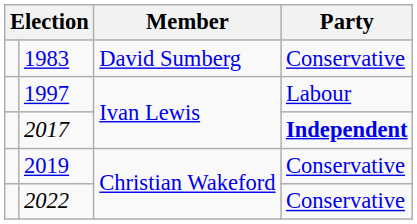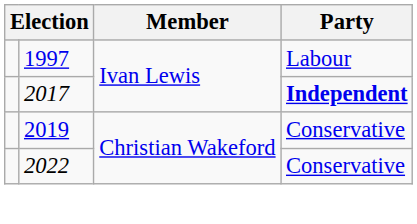- row: (47, 58)
